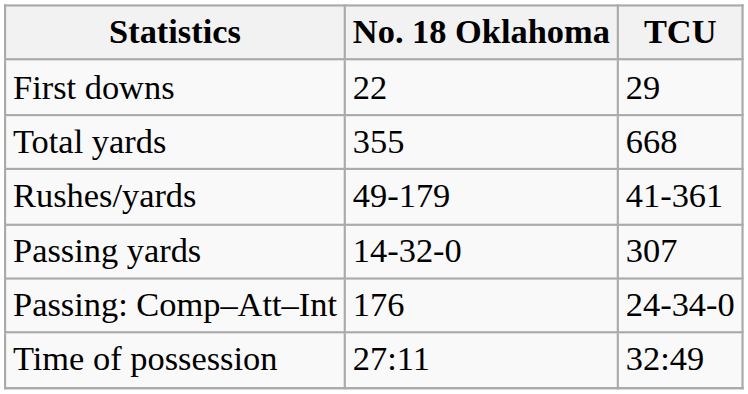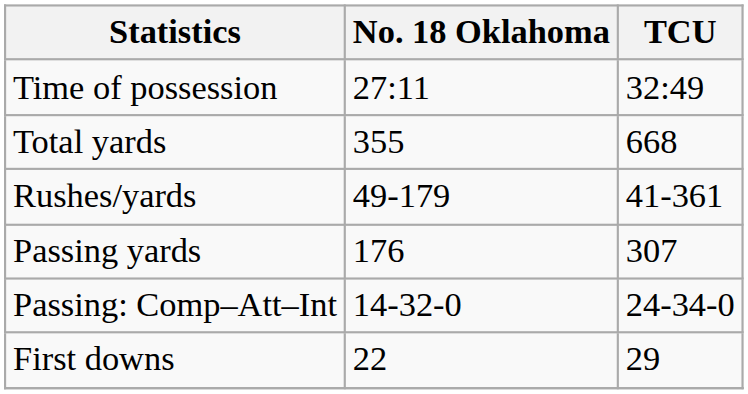rows swapped: (94, 86) <-> (145, 359)
(407, 250) 14-32-0 -> (379, 250) 176
(379, 304) 176 -> (407, 304) 14-32-0
